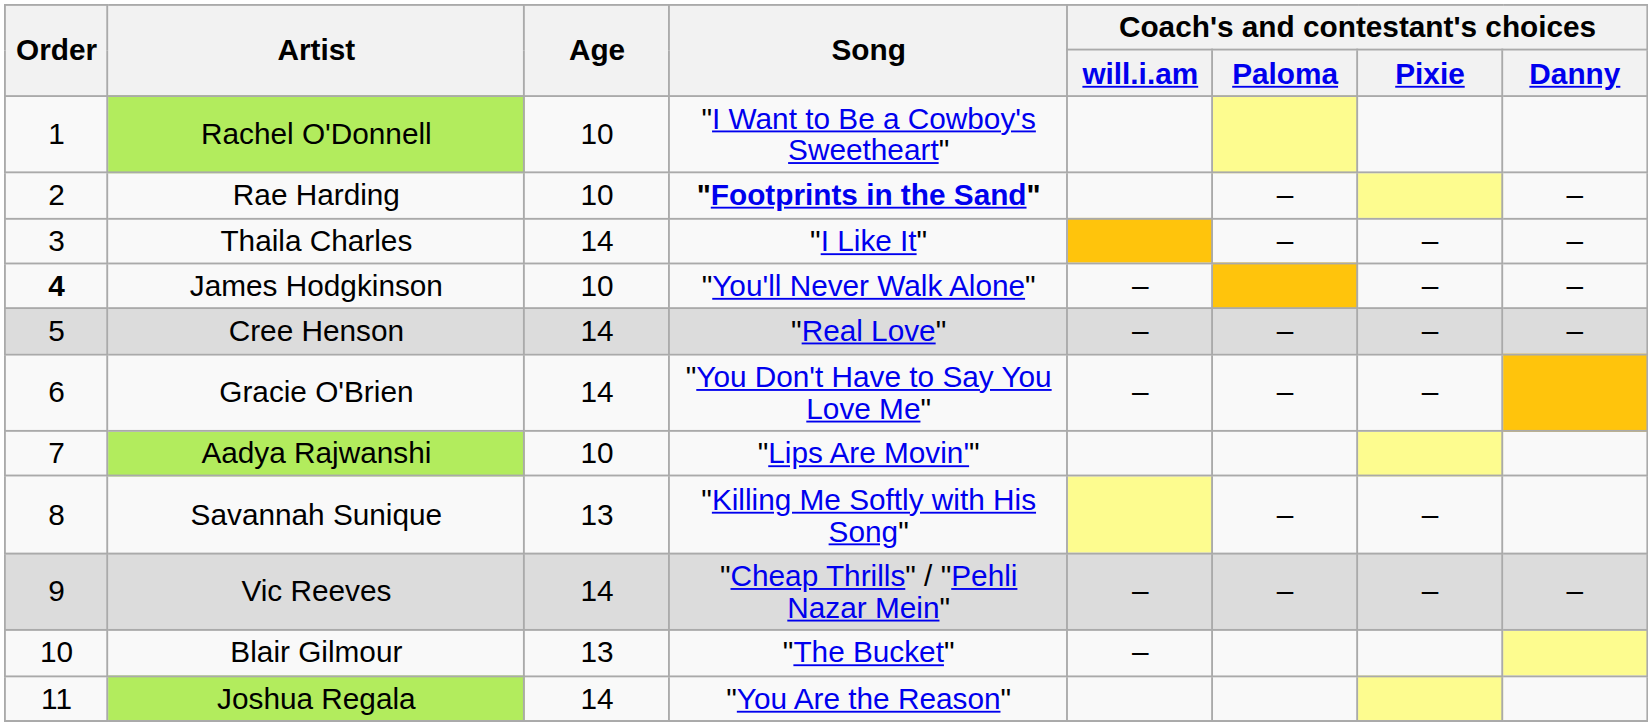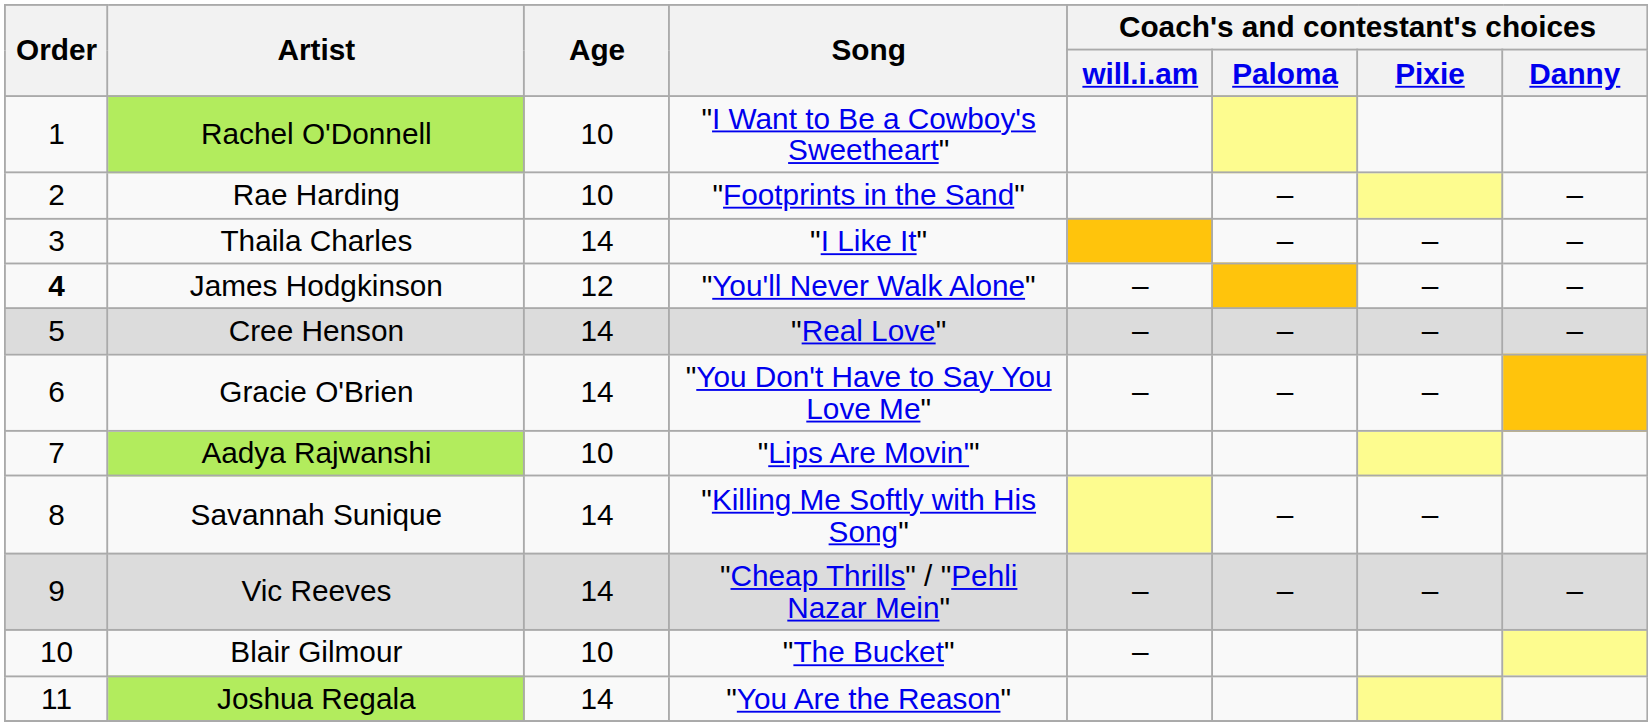(869, 195) bold -> (869, 195) normal
(597, 286) 10 -> (597, 286) 12
(597, 515) 13 -> (597, 515) 14
(597, 653) 13 -> (597, 653) 10
